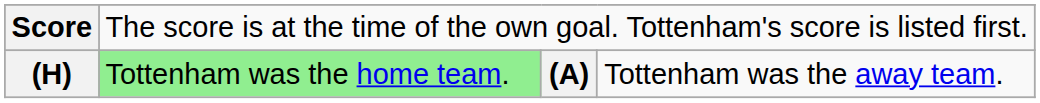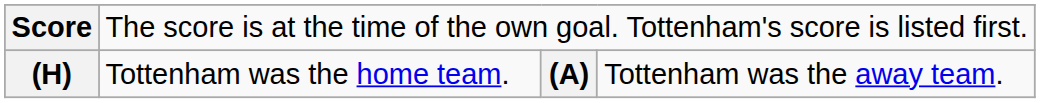(307, 73) lightgreen background -> (307, 73) no background
